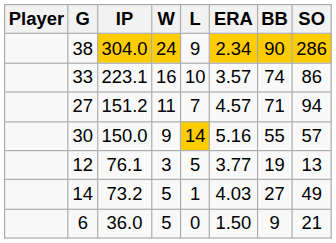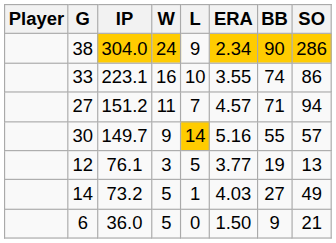(233, 77) 3.57 -> (233, 77) 3.55
(125, 135) 150.0 -> (125, 135) 149.7
